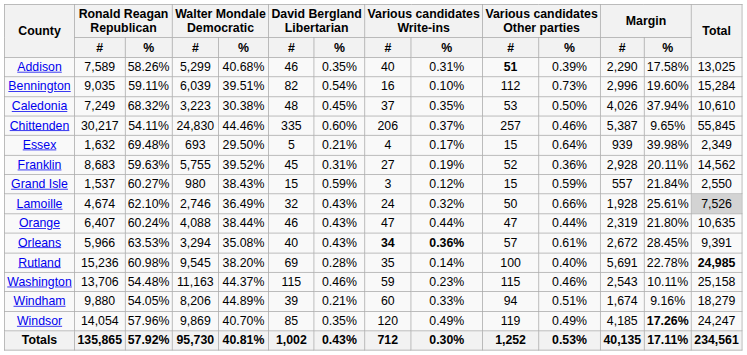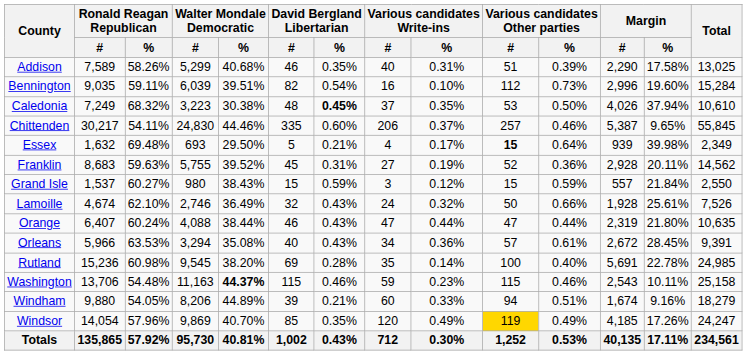(511, 67) bold -> (511, 67) normal
(339, 106) normal -> (339, 106) bold
(511, 145) normal -> (511, 145) bold
(717, 203) lightgrey background -> (717, 203) no background
(388, 243) bold -> (388, 243) normal
(447, 243) bold -> (447, 243) normal
(717, 262) bold -> (717, 262) normal
(243, 282) normal -> (243, 282) bold
(511, 321) no background -> (511, 321) gold background
(668, 321) bold -> (668, 321) normal
